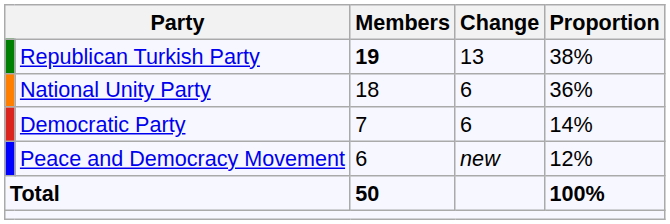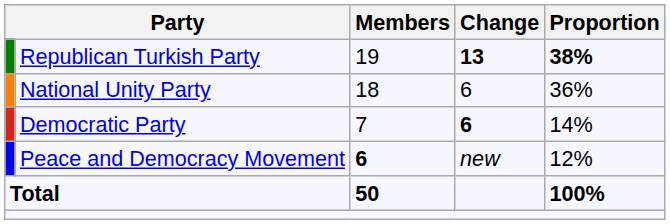(367, 56) bold -> (367, 56) normal
(472, 56) normal -> (472, 56) bold
(571, 56) normal -> (571, 56) bold
(466, 125) normal -> (466, 125) bold
(361, 159) normal -> (361, 159) bold
